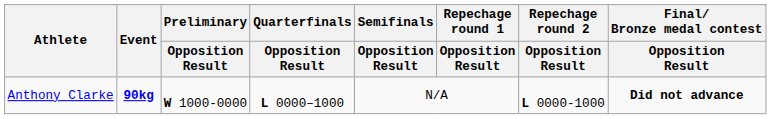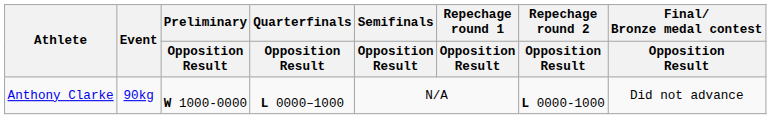(139, 95) bold -> (139, 95) normal
(687, 95) bold -> (687, 95) normal
